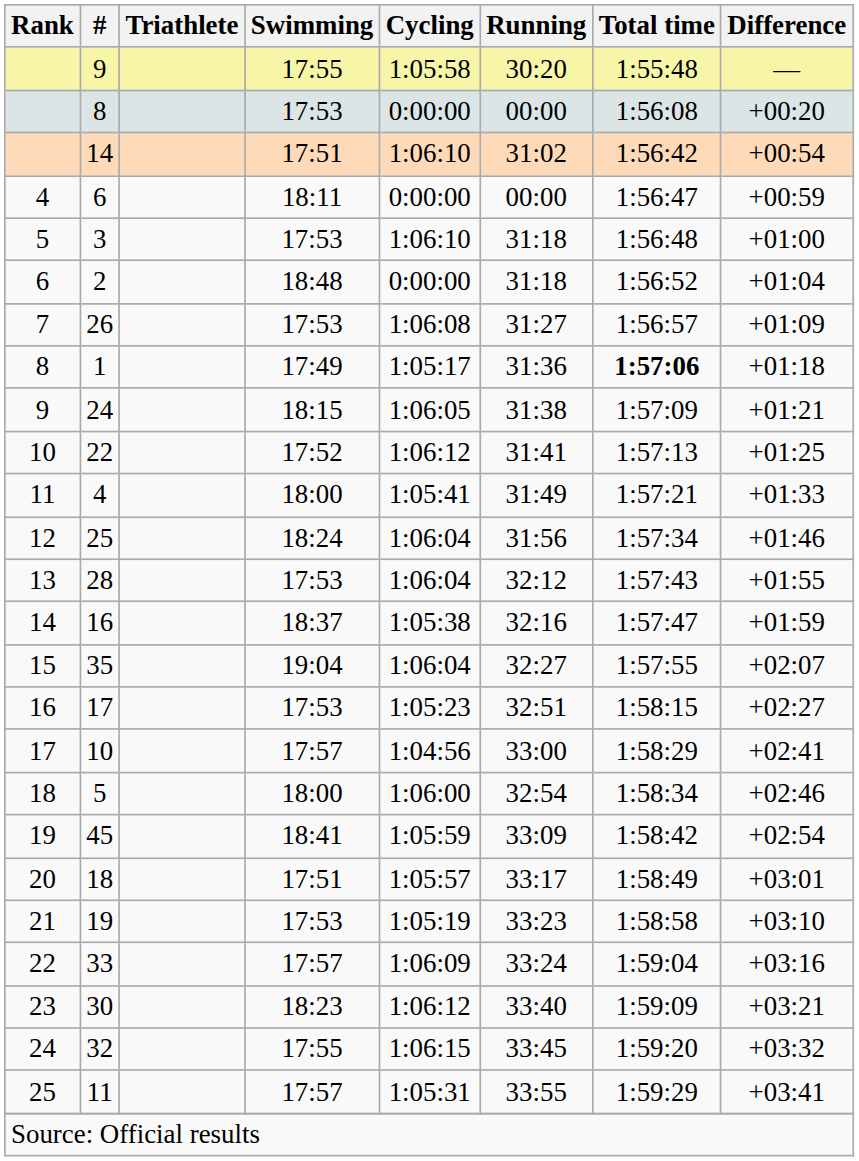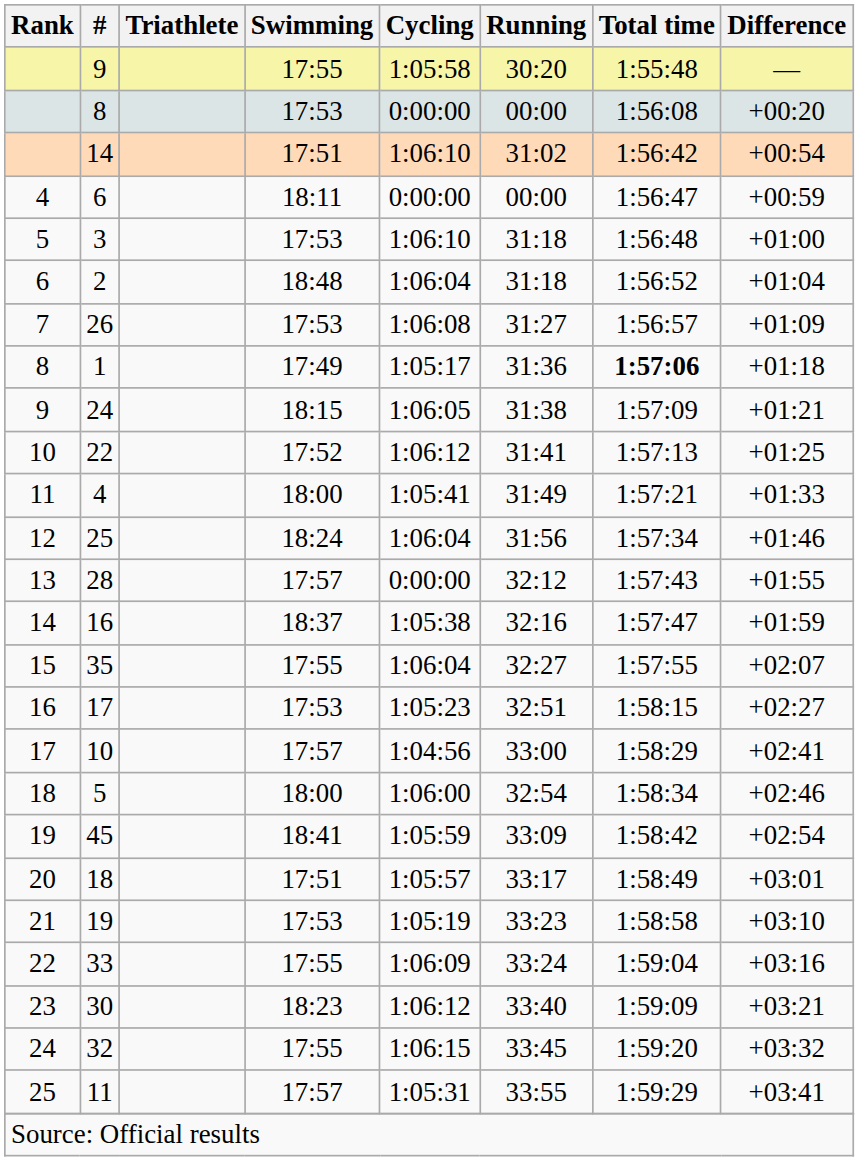(430, 281) 0:00:00 -> (430, 281) 1:06:04
(312, 580) 17:53 -> (312, 580) 17:57
(430, 580) 1:06:04 -> (430, 580) 0:00:00
(312, 665) 19:04 -> (312, 665) 17:55
(312, 963) 17:57 -> (312, 963) 17:55
